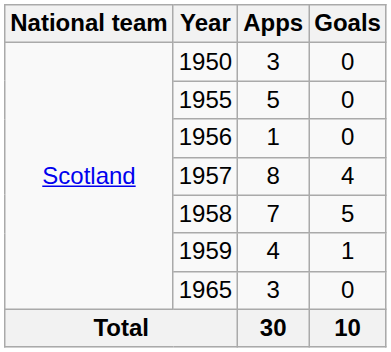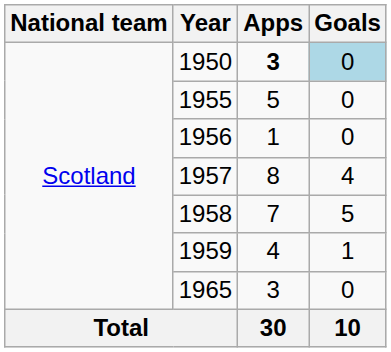(273, 61) normal -> (273, 61) bold
(348, 61) no background -> (348, 61) lightblue background
